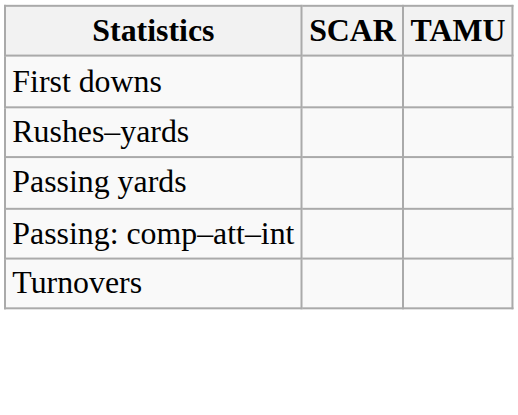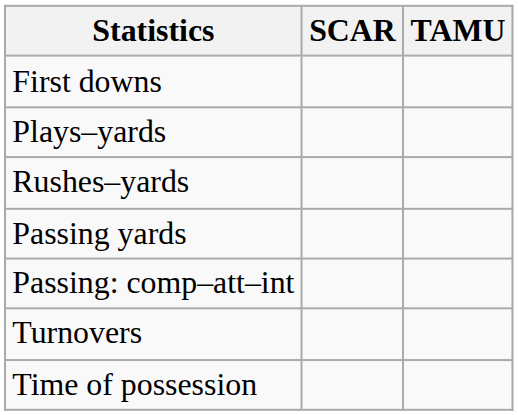+ row: (89, 131)
+ row: (135, 384)
